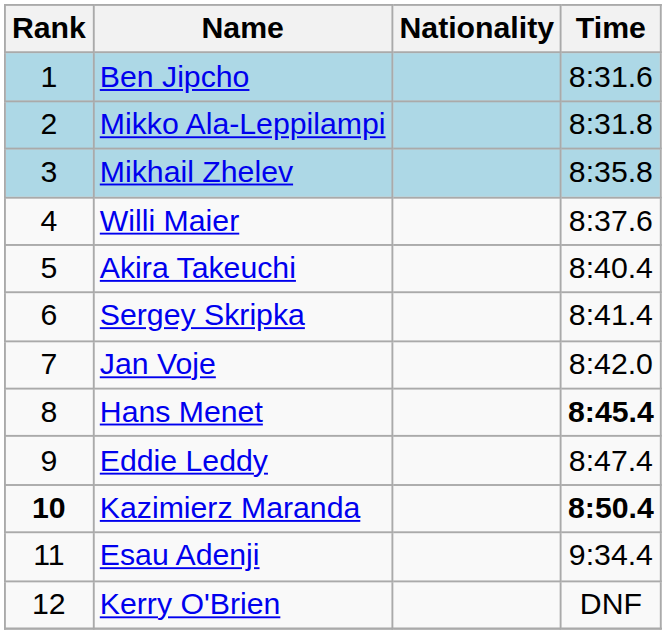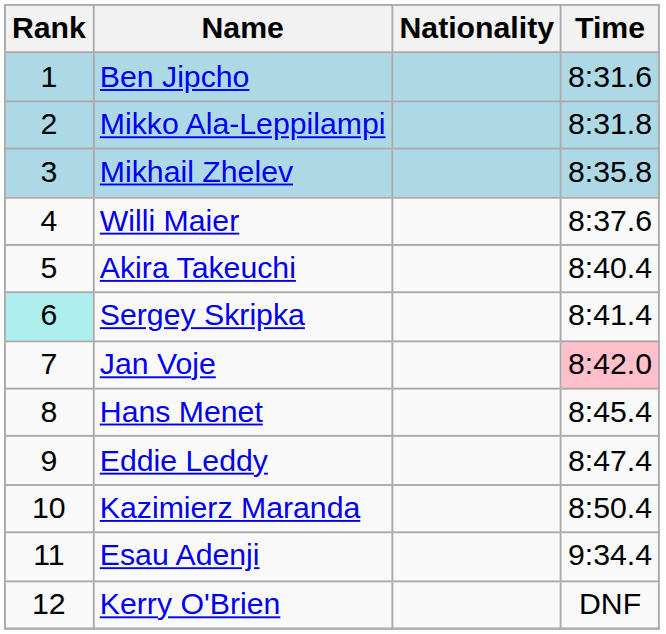(49, 316) no background -> (49, 316) paleturquoise background
(611, 364) no background -> (610, 364) pink background
(611, 412) bold -> (610, 412) normal
(49, 508) bold -> (49, 508) normal
(611, 508) bold -> (610, 508) normal
